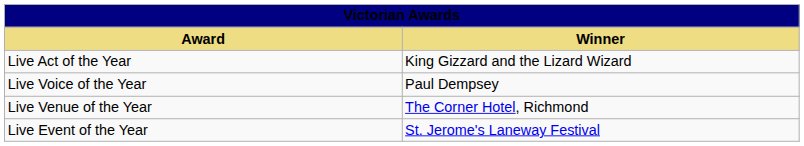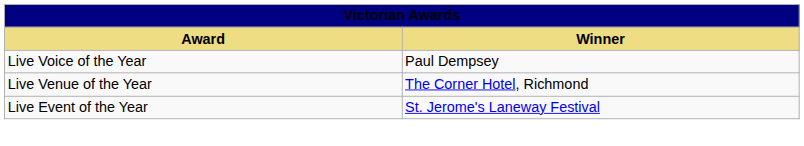- row: (69, 61)
